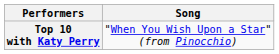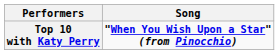(188, 35) normal -> (188, 35) bold
